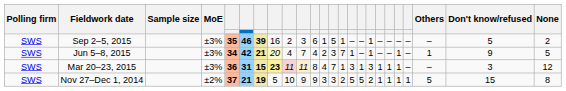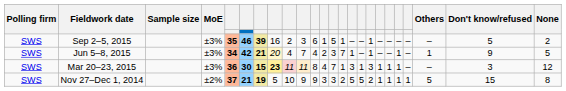(246, 67) 31 -> (246, 67) 30
